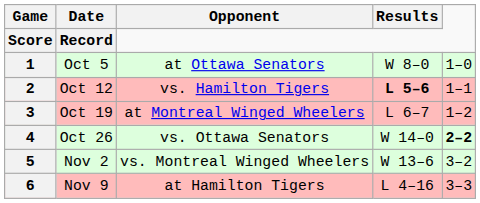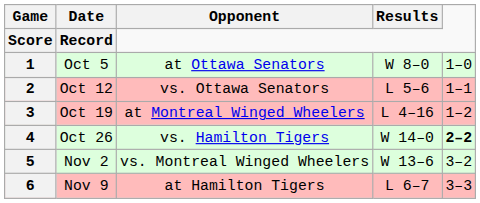(245, 89) vs. Hamilton Tigers -> (245, 89) vs. Ottawa Senators
(407, 89) bold -> (407, 89) normal
(407, 113) L 6–7 -> (407, 113) L 4–16
(245, 137) vs. Ottawa Senators -> (245, 137) vs. Hamilton Tigers
(407, 186) L 4–16 -> (407, 186) L 6–7
